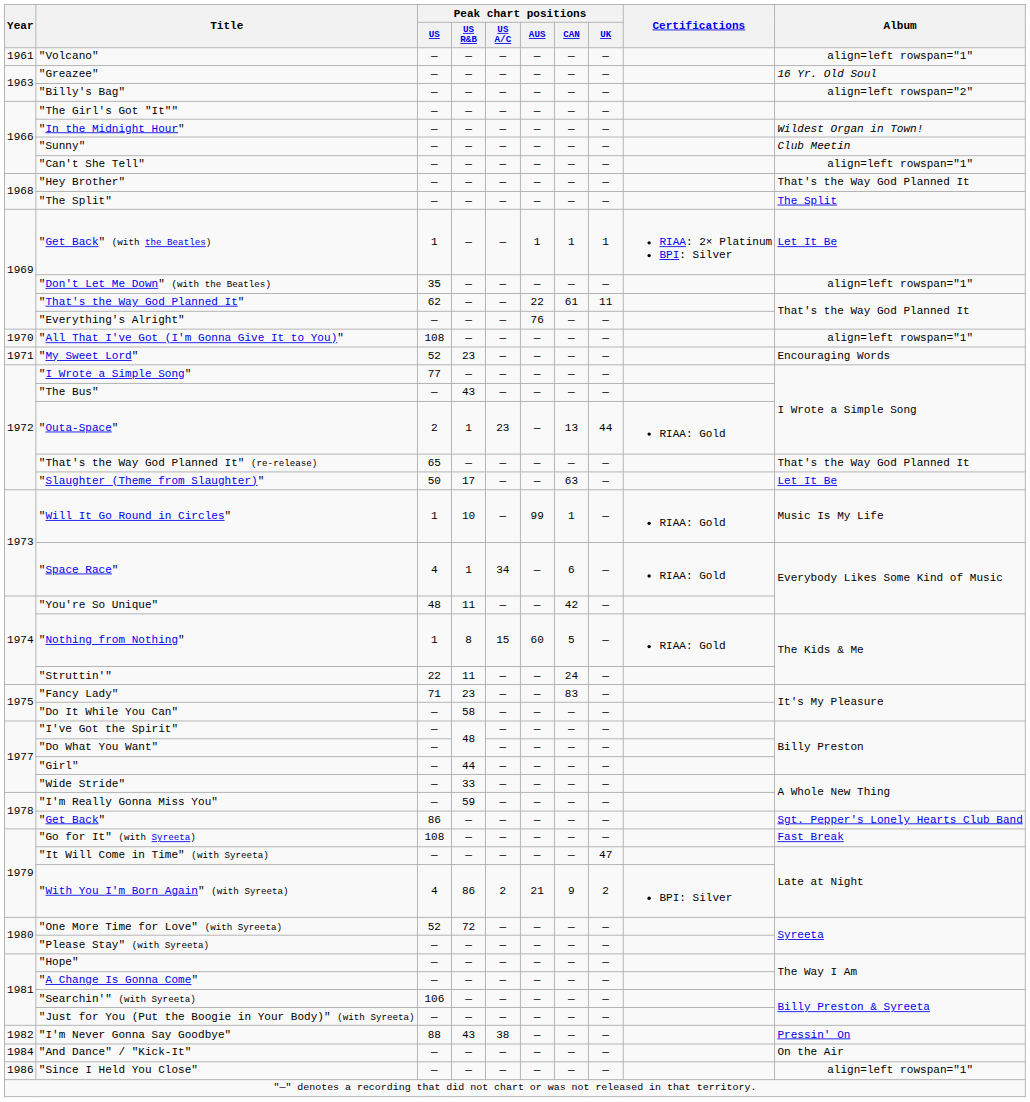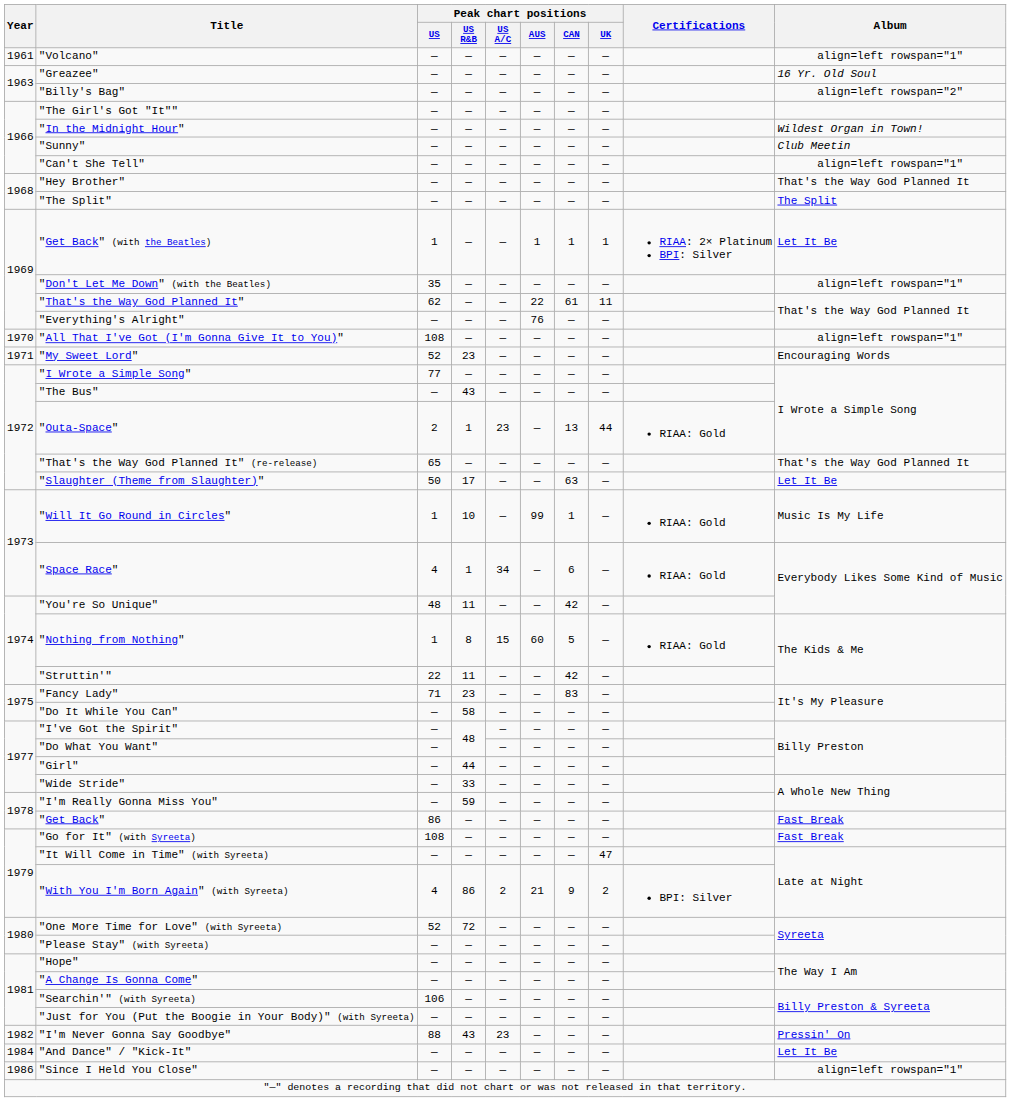(571, 676) 24 -> (571, 676) 42
(900, 820) Sgt. Pepper's Lonely Hearts Club Band -> (811, 820) Fast Break
(503, 1035) 38 -> (503, 1035) 23
(811, 1053) On the Air -> (807, 1053) Let It Be
